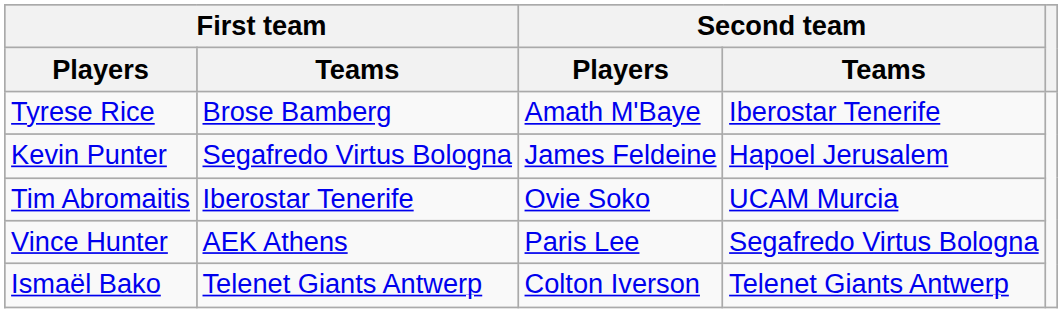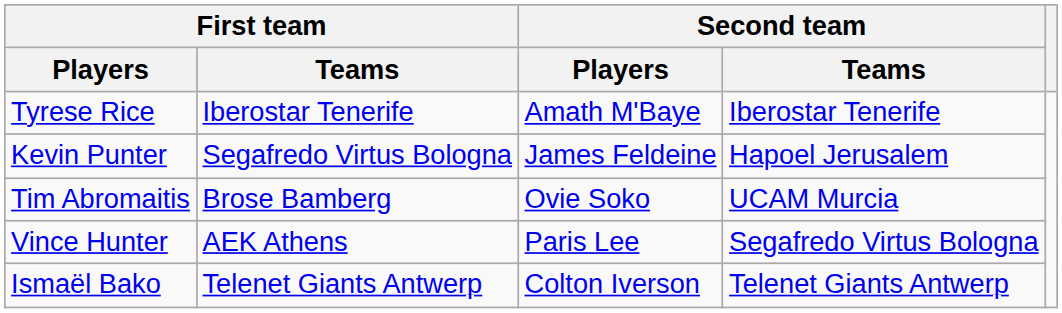(297, 112) Brose Bamberg -> (308, 112) Iberostar Tenerife
(308, 198) Iberostar Tenerife -> (297, 198) Brose Bamberg
